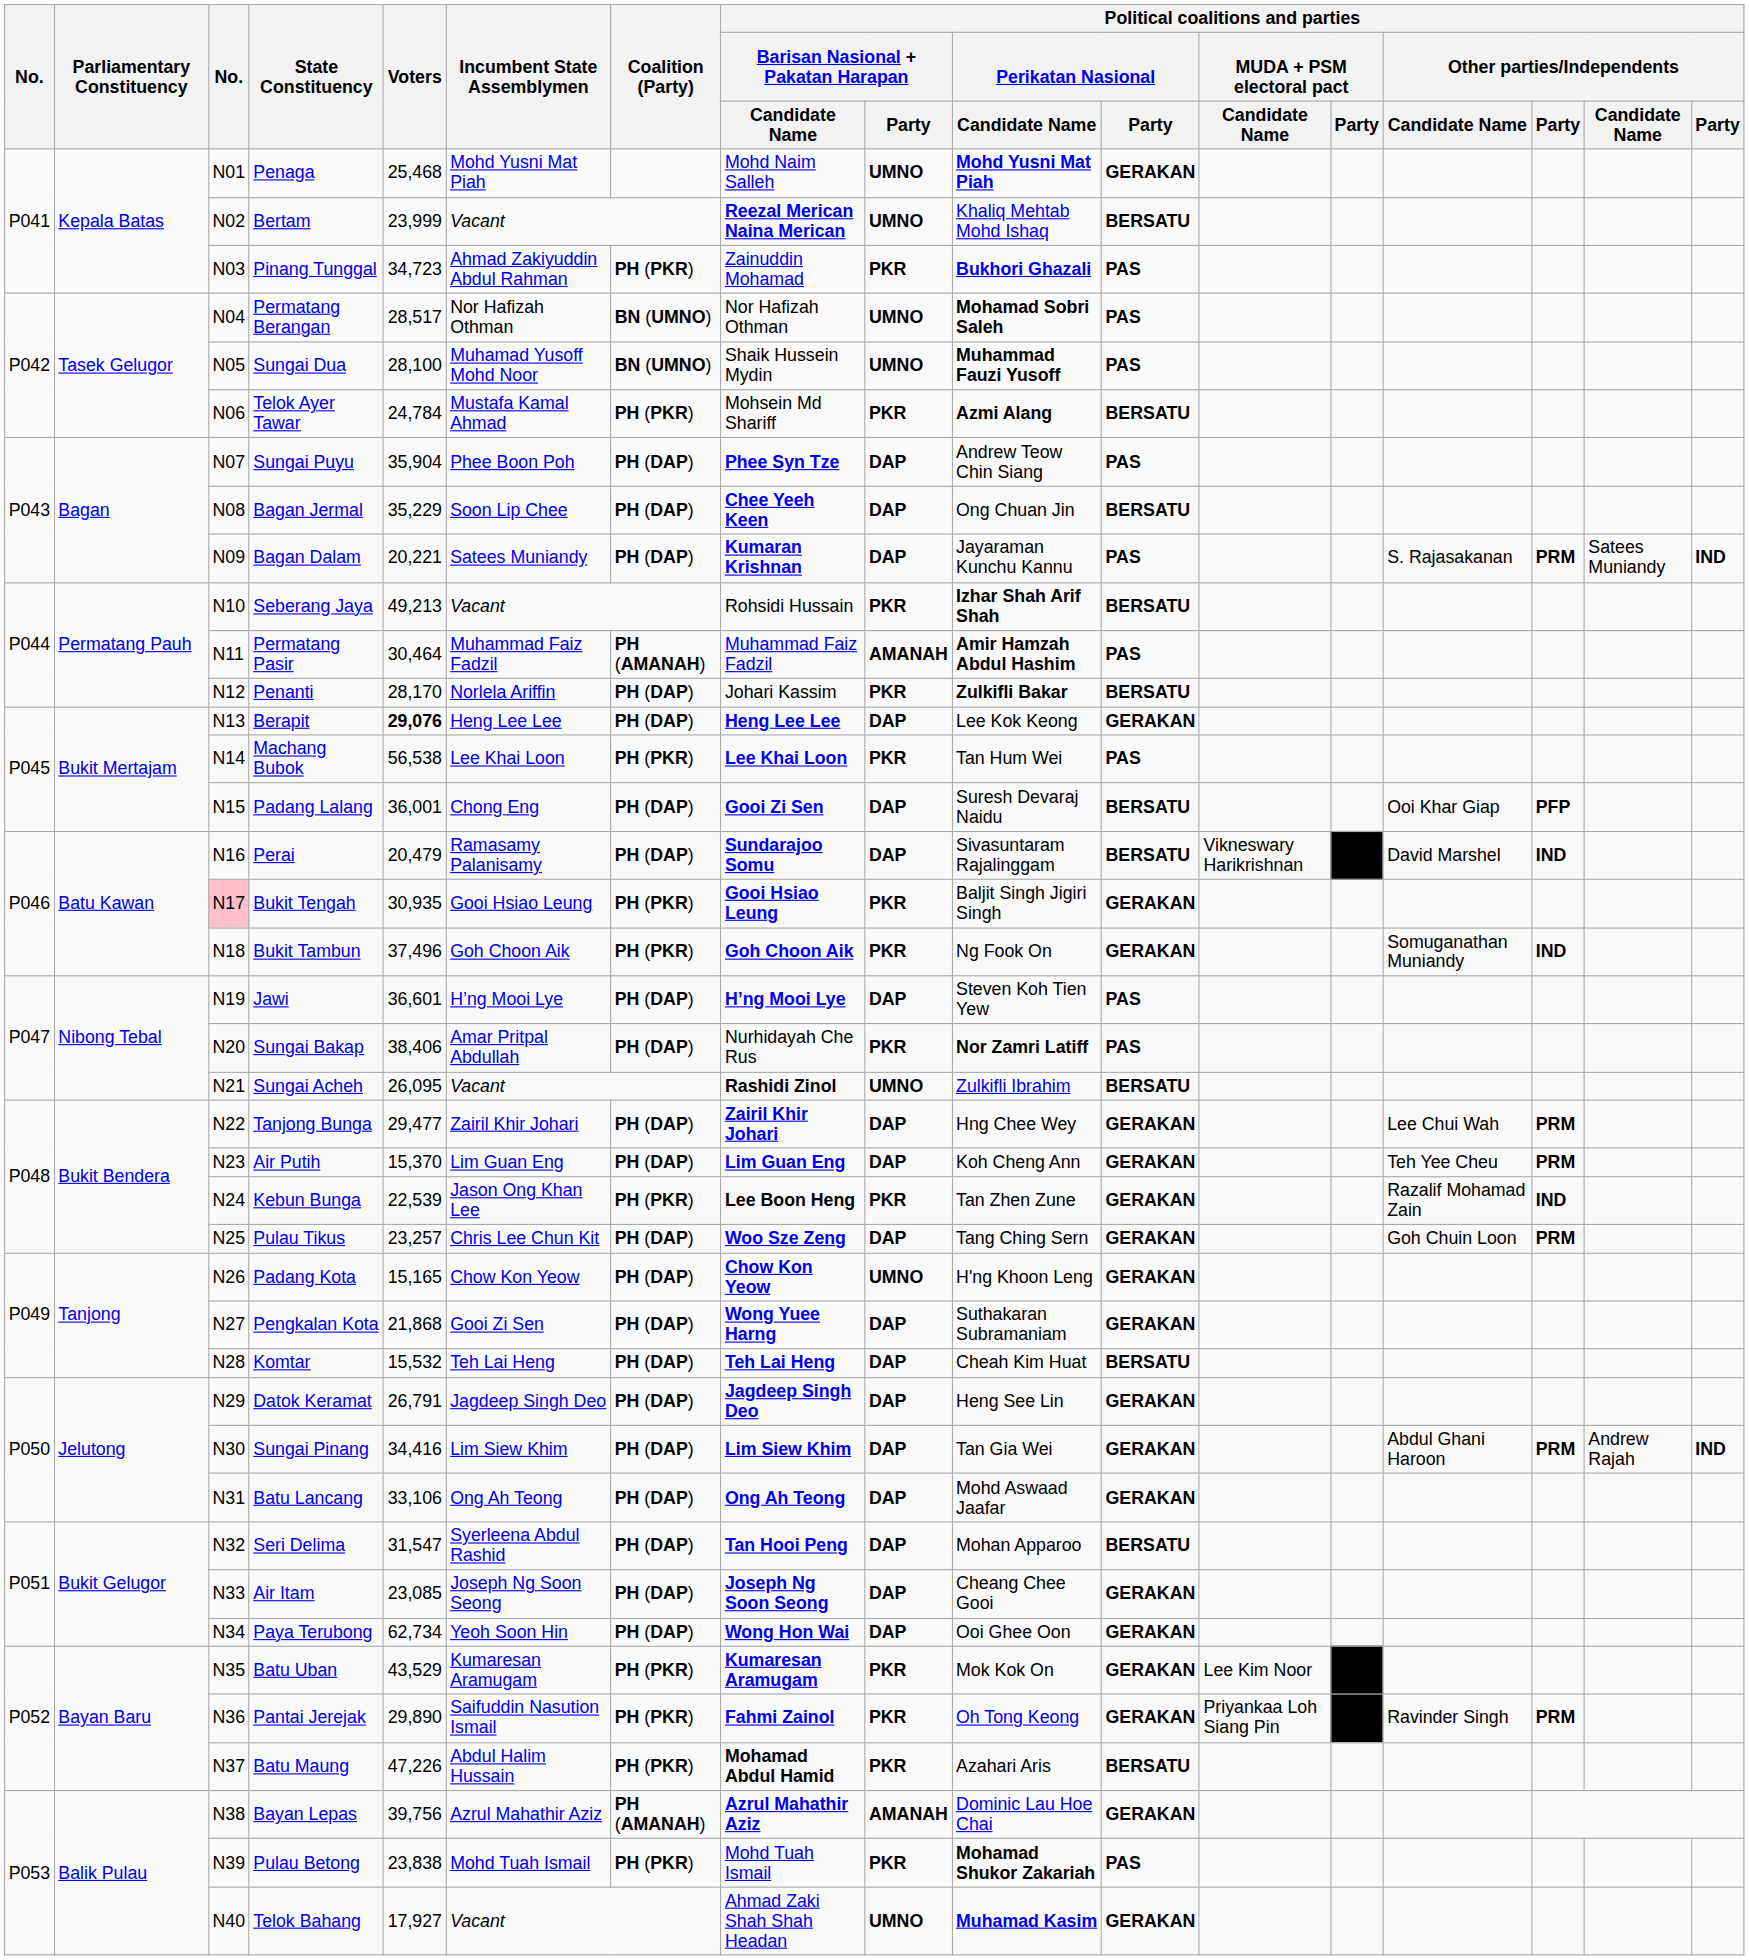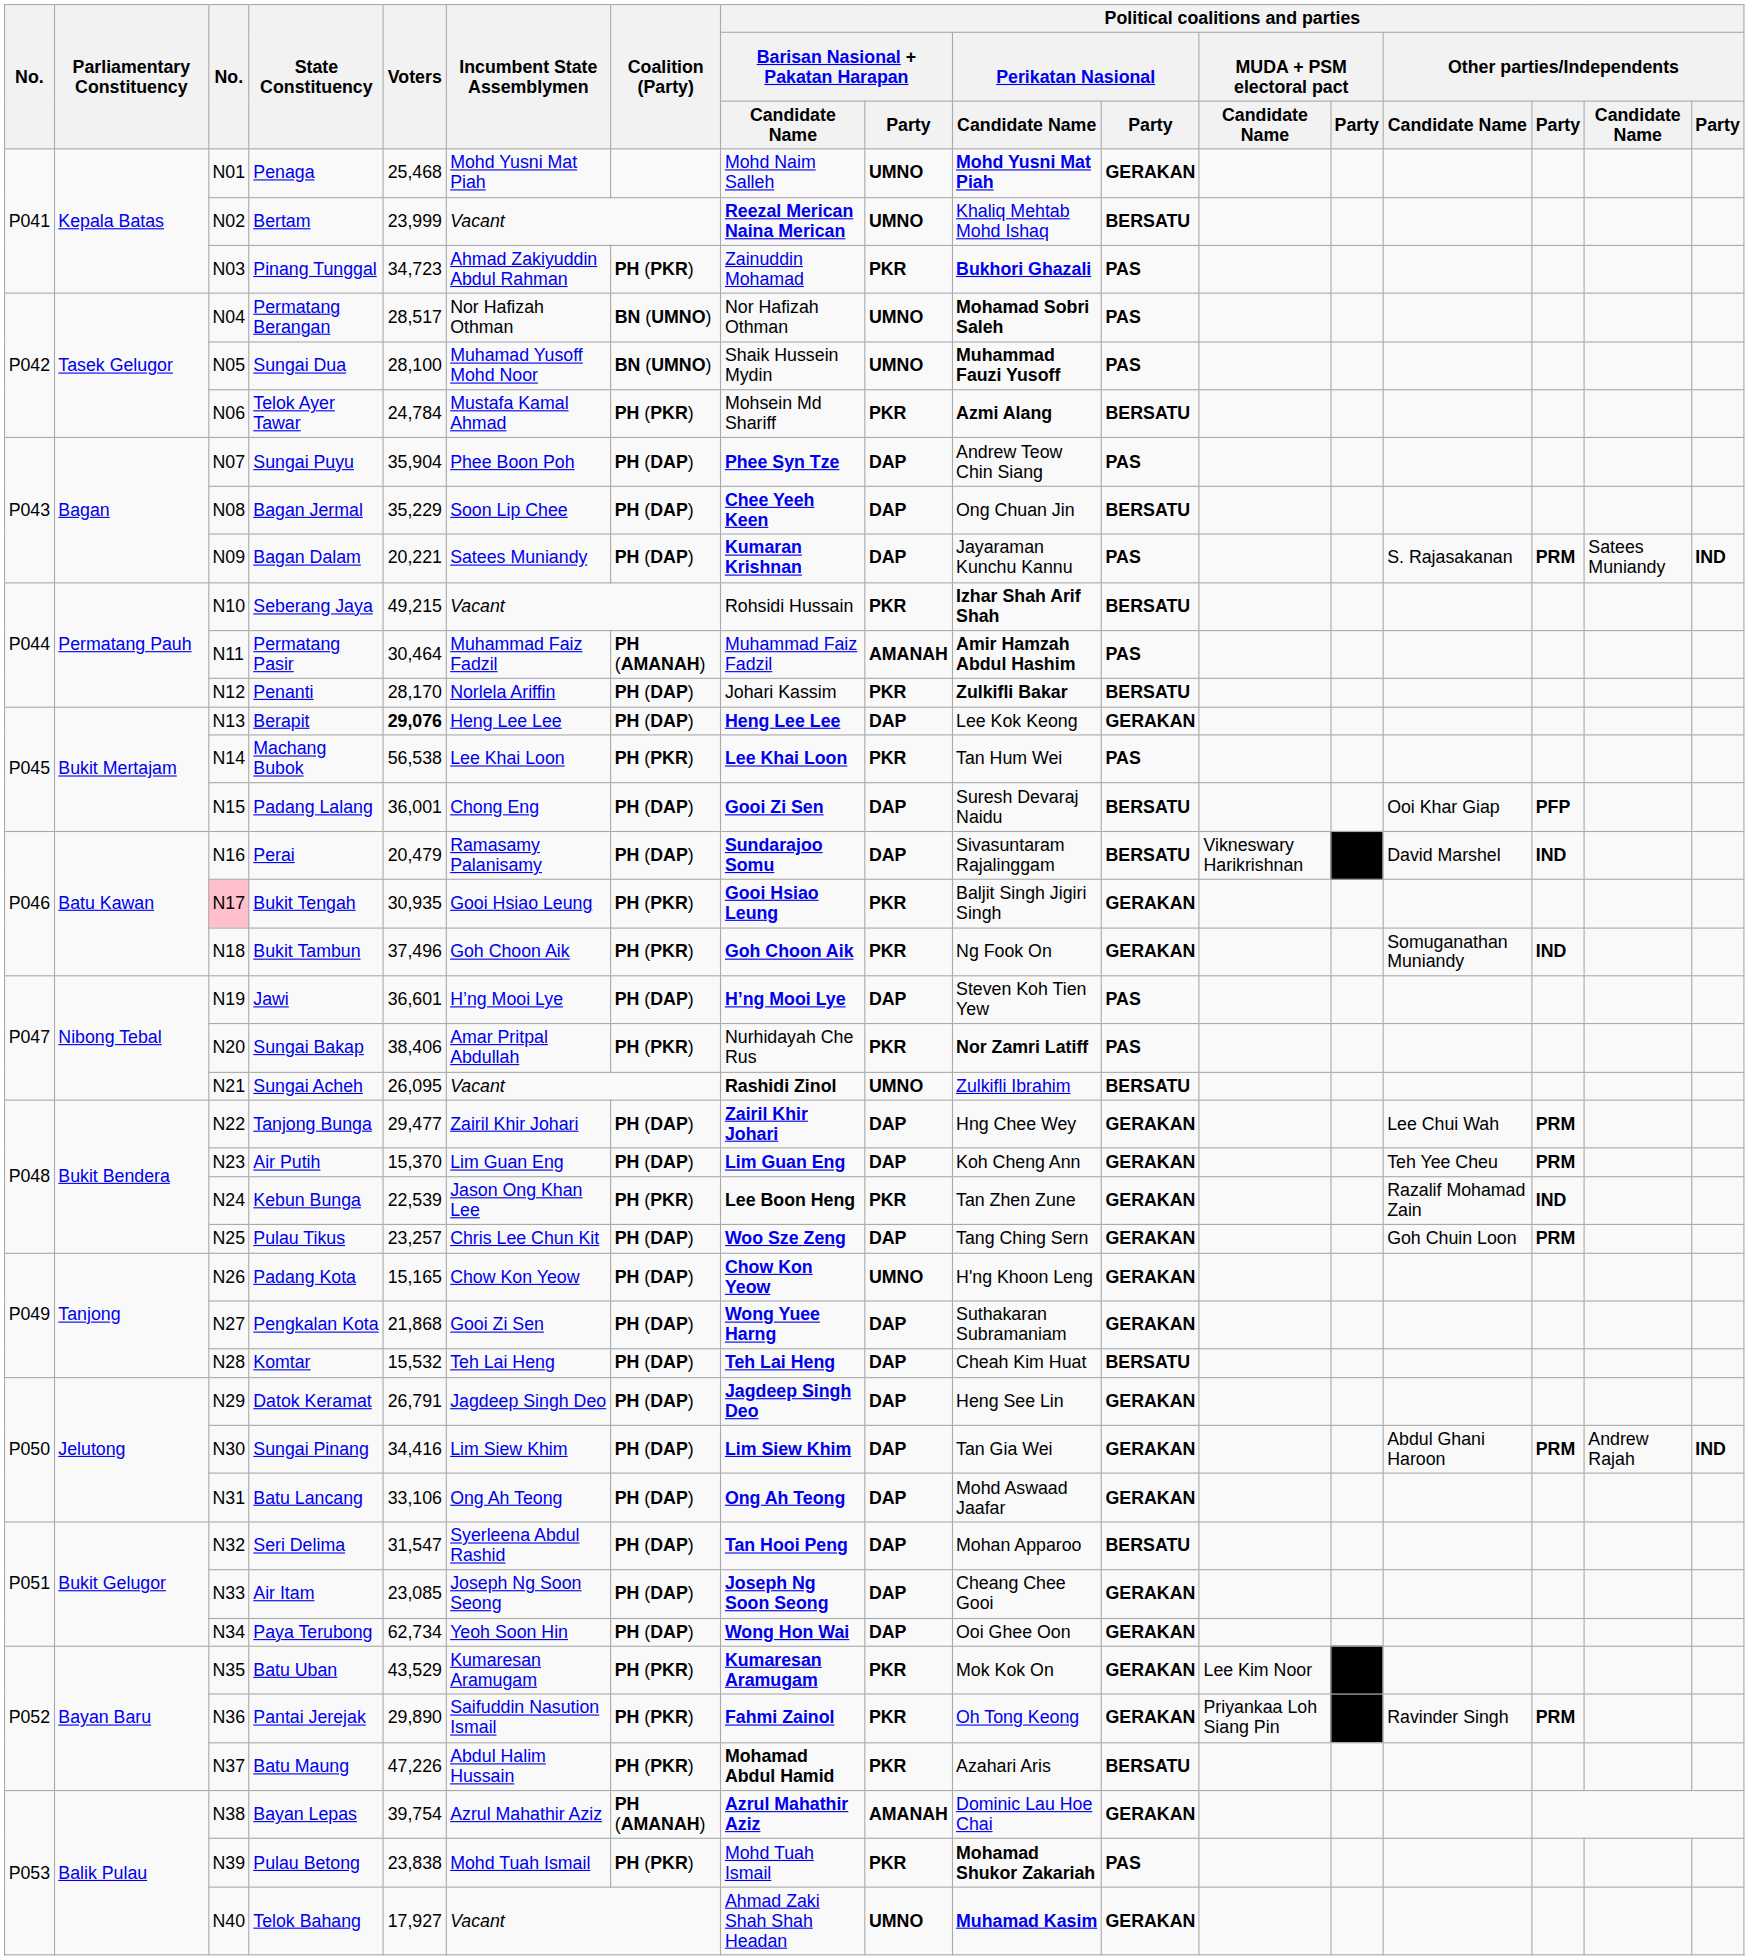(415, 606) 49,213 -> (415, 606) 49,215
(654, 1047) PH (DAP) -> (654, 1047) PH (PKR)
(415, 1814) 39,756 -> (415, 1814) 39,754
